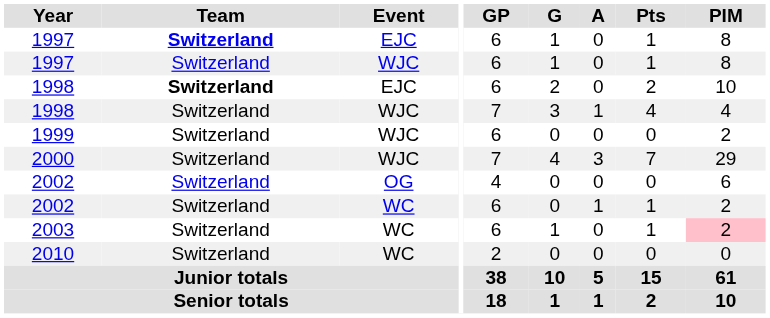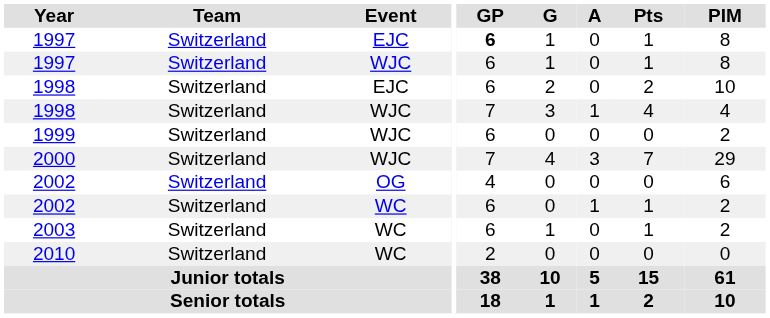(221, 39) bold -> (217, 39) normal
(496, 39) normal -> (490, 39) bold
(221, 87) bold -> (217, 87) normal
(726, 230) pink background -> (725, 230) no background
